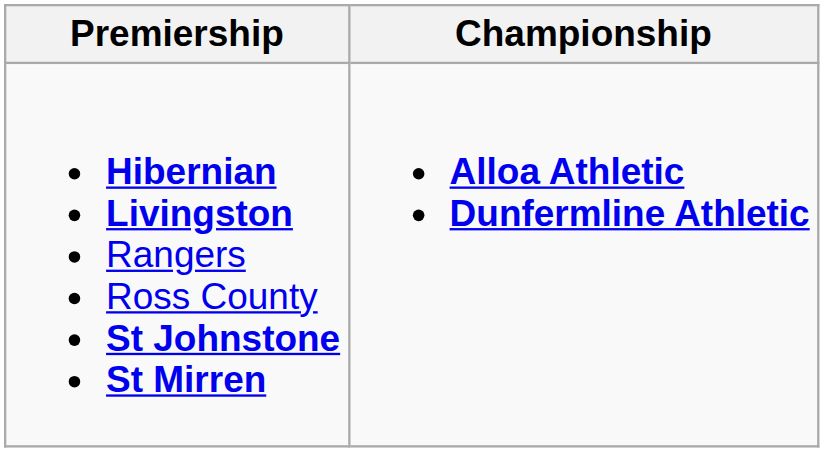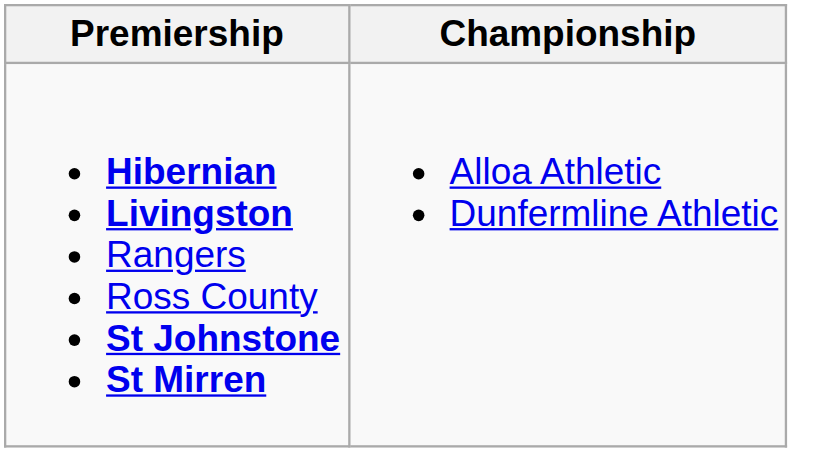(583, 192) bold -> (568, 192) normal
